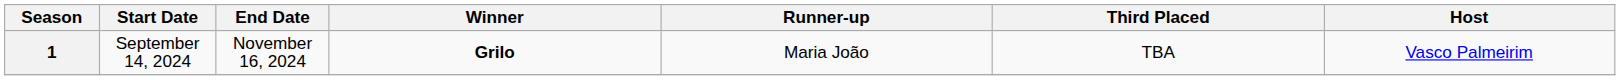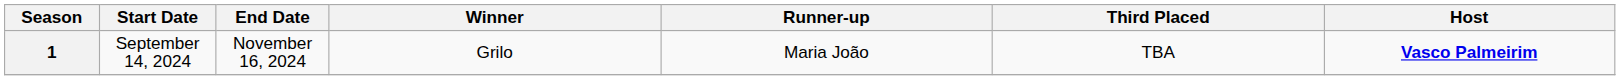(495, 52) bold -> (495, 52) normal
(1469, 52) normal -> (1469, 52) bold
